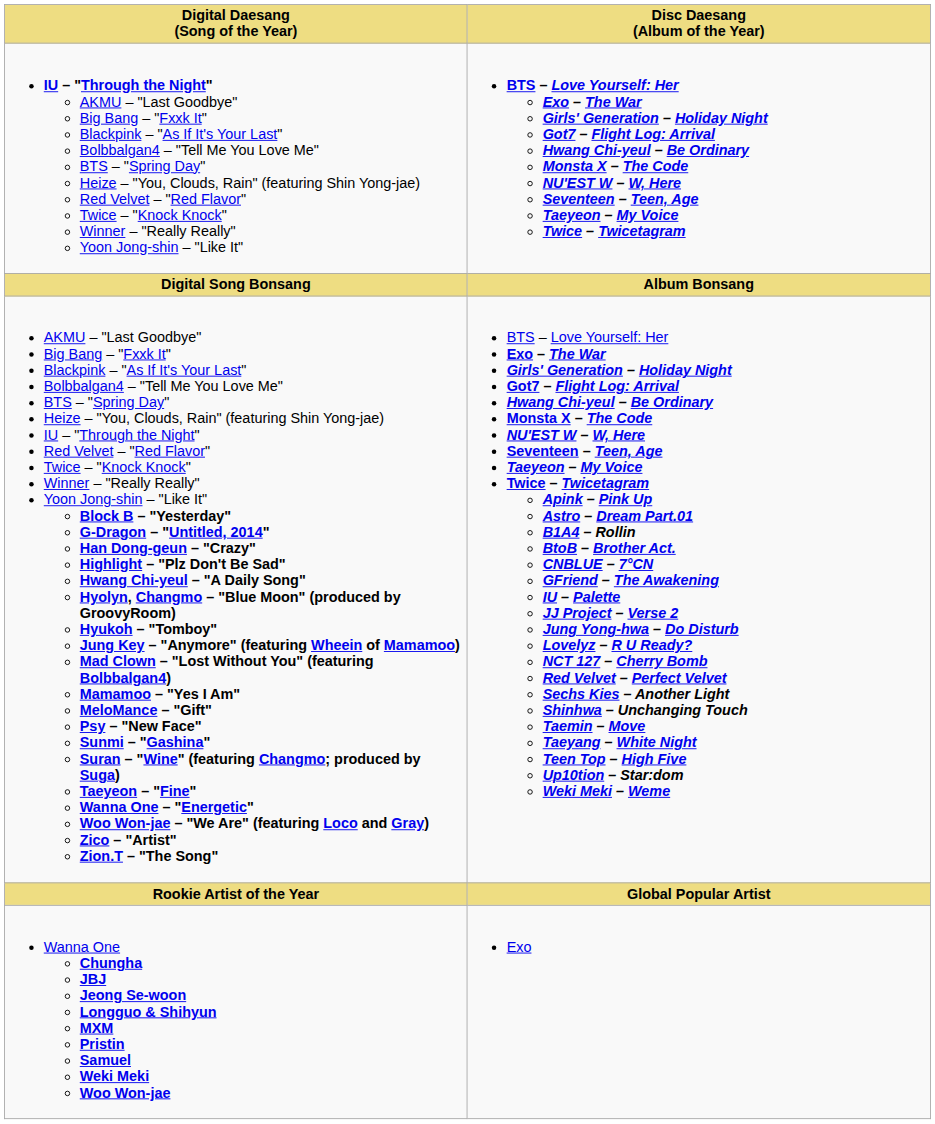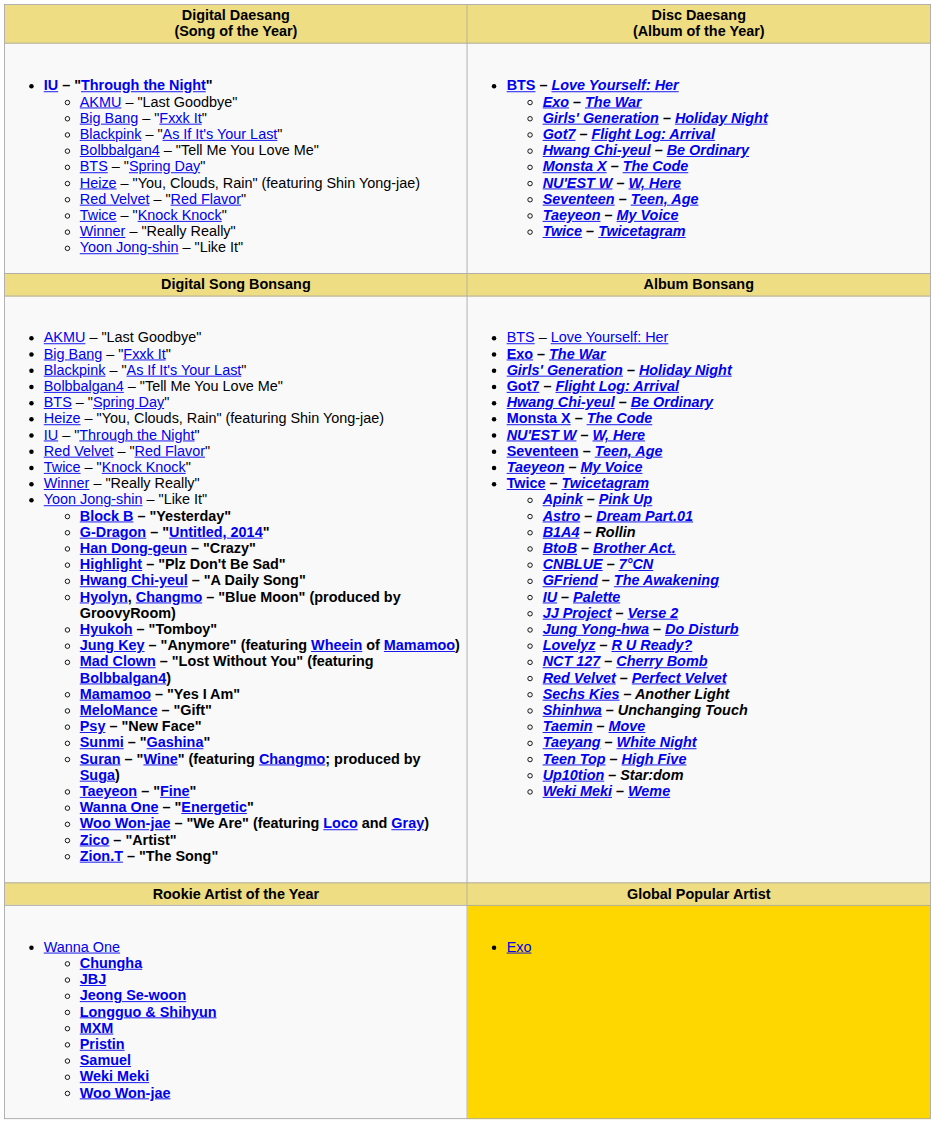(699, 947) no background -> (699, 947) gold background
